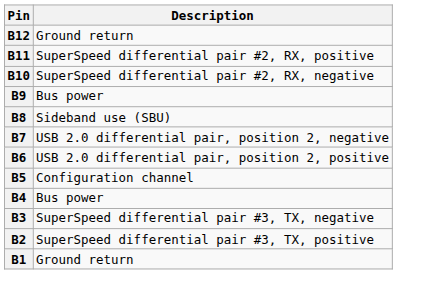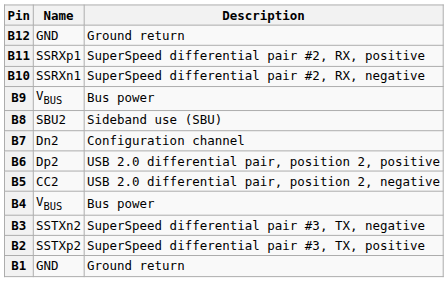+ column: (58, 15)
(213, 137) USB 2.0 differential pair, position 2, negative -> (166, 141) Configuration channel
(115, 178) Configuration channel -> (264, 181) USB 2.0 differential pair, position 2, negative
